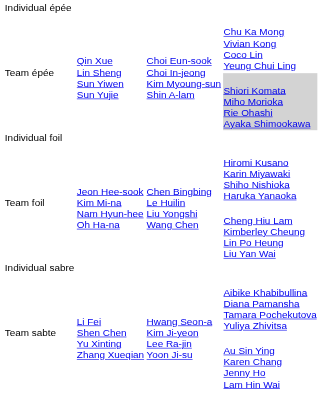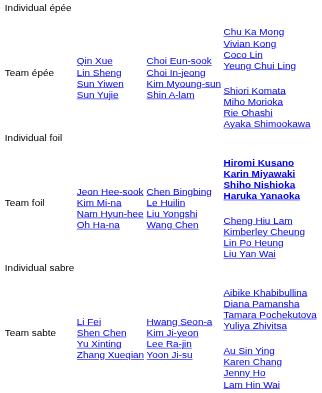(267, 107) lightgrey background -> (267, 107) no background
(260, 179) normal -> (262, 179) bold
